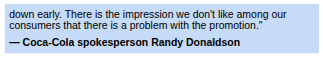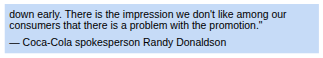(125, 43) bold -> (118, 43) normal
